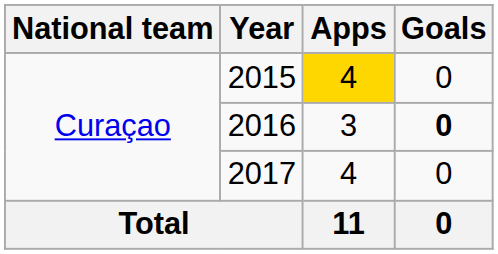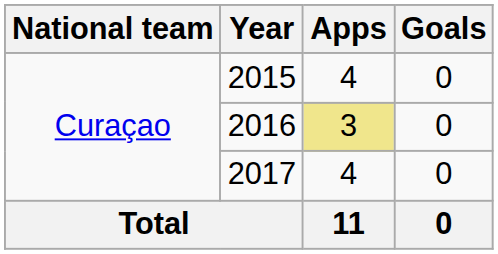(349, 77) gold background -> (349, 77) no background
(349, 126) no background -> (349, 126) khaki background
(444, 126) bold -> (444, 126) normal
